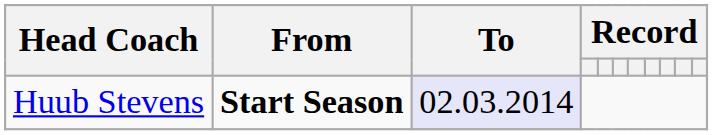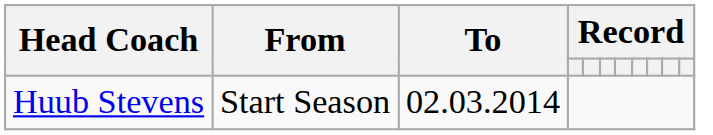(312, 101) bold -> (305, 101) normal
(496, 101) lavender background -> (483, 101) no background
